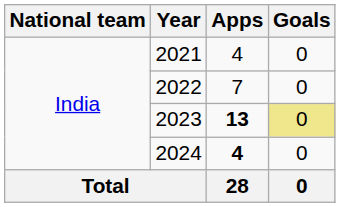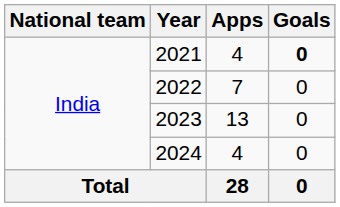(302, 53) normal -> (302, 53) bold
(237, 119) bold -> (237, 119) normal
(302, 119) khaki background -> (302, 119) no background
(237, 152) bold -> (237, 152) normal
